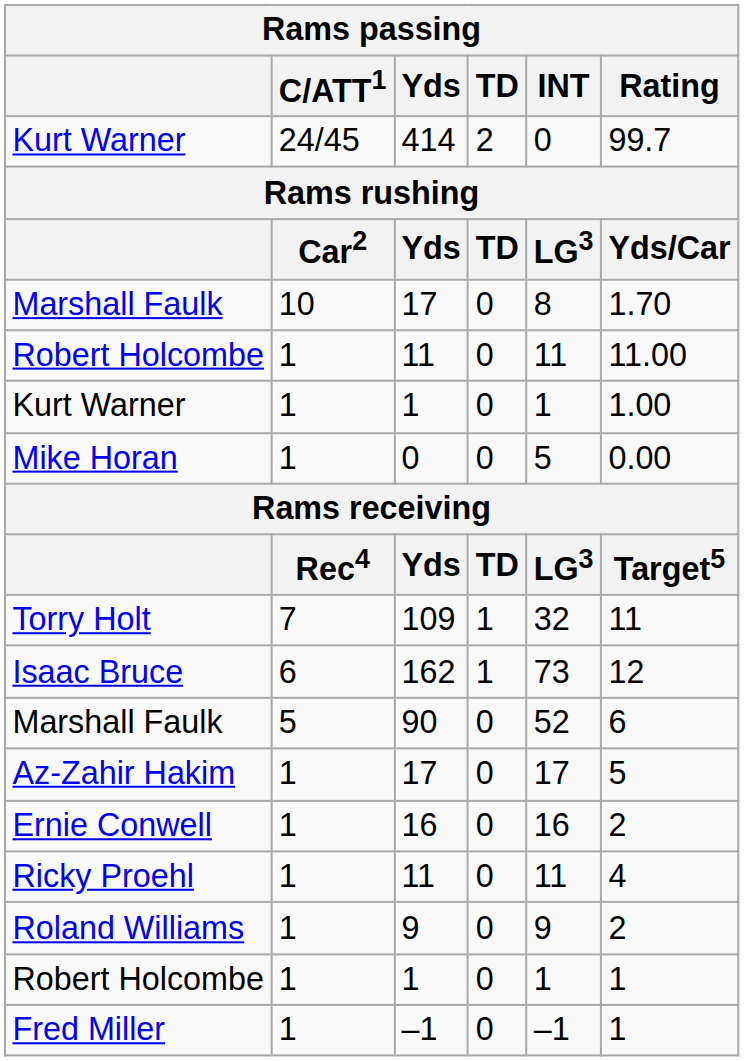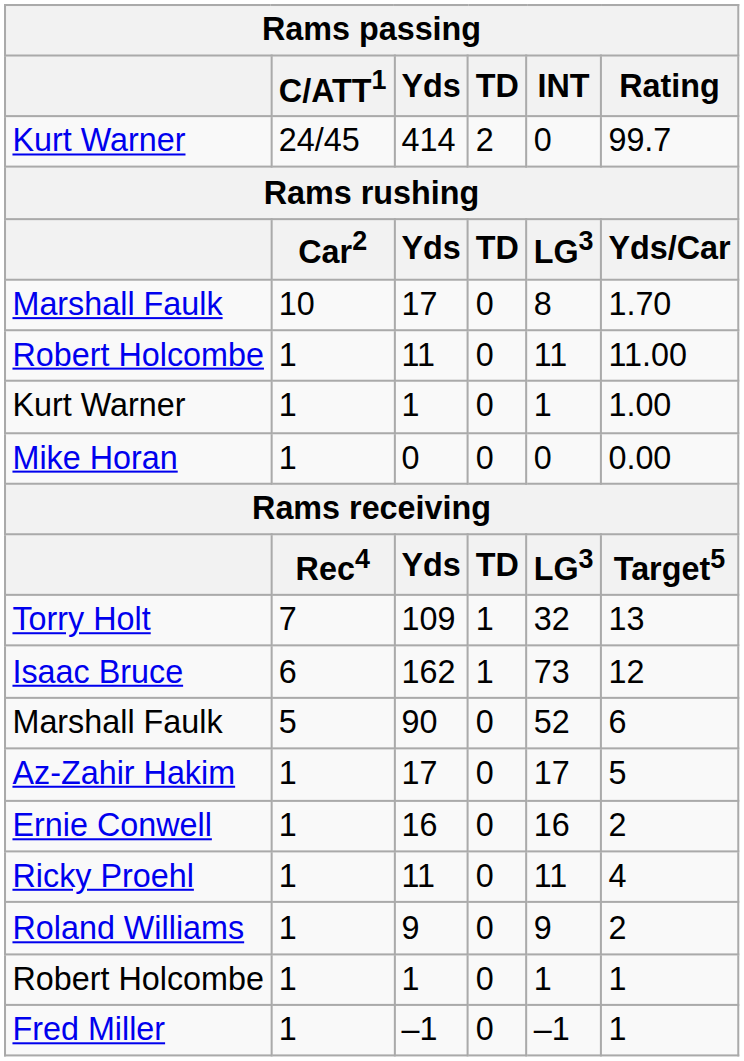(543, 457) 5 -> (543, 457) 0
(625, 620) 11 -> (626, 620) 13
